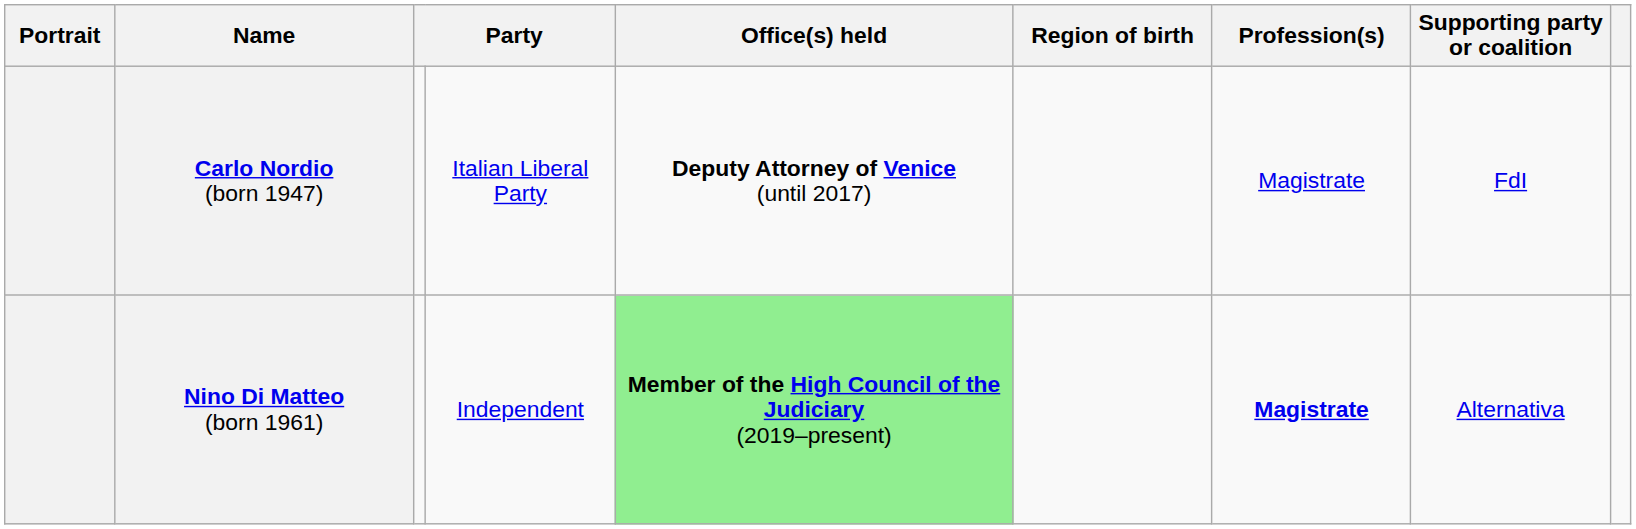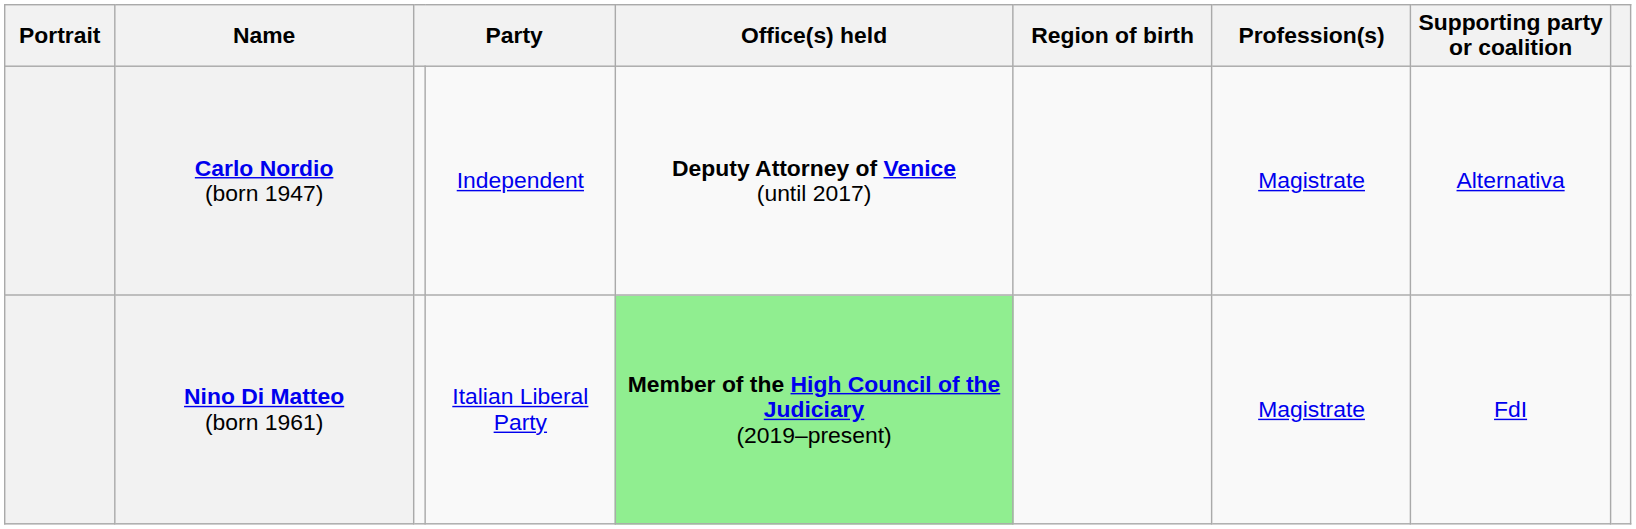(520, 180) Italian Liberal Party -> (520, 180) Independent
(1511, 180) FdI -> (1511, 180) Alternativa
(520, 409) Independent -> (520, 409) Italian Liberal Party
(1312, 409) bold -> (1312, 409) normal
(1511, 409) Alternativa -> (1511, 409) FdI
